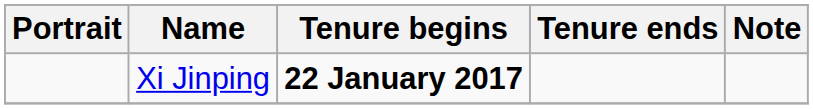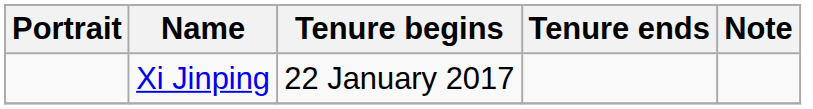(404, 77) bold -> (399, 77) normal
